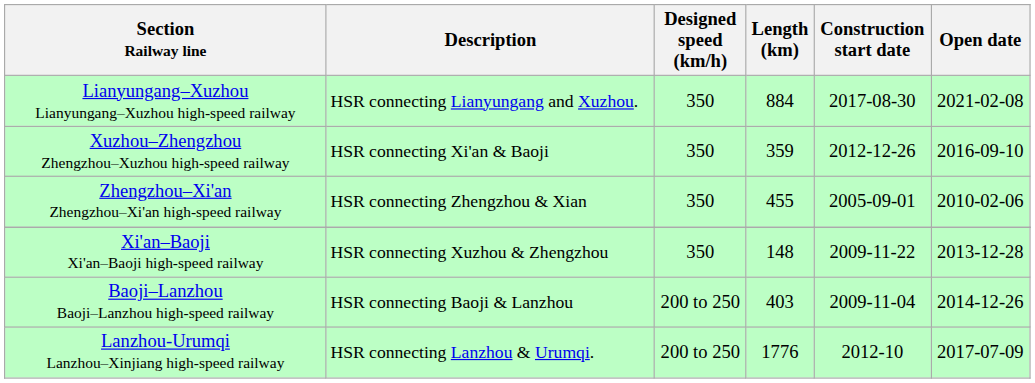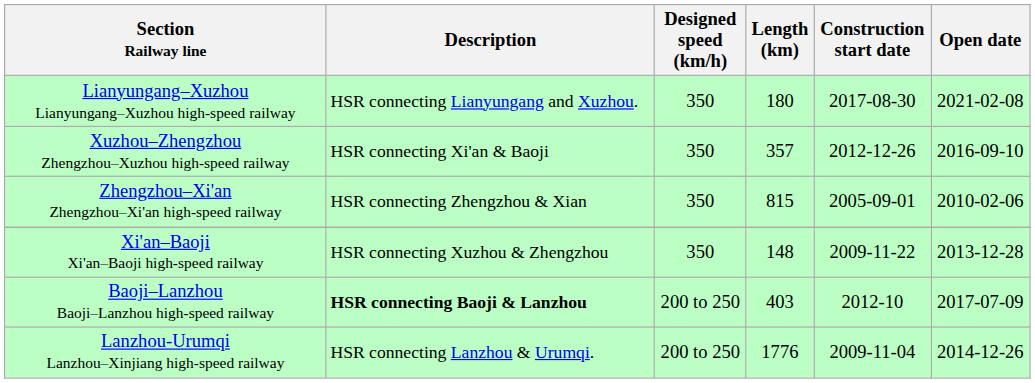(780, 100) 884 -> (780, 100) 180
(780, 151) 359 -> (780, 151) 357
(780, 201) 455 -> (780, 201) 815
(452, 302) normal -> (459, 302) bold
(872, 302) 2009-11-04 -> (872, 302) 2012-10
(980, 302) 2014-12-26 -> (980, 302) 2017-07-09
(872, 352) 2012-10 -> (872, 352) 2009-11-04
(980, 352) 2017-07-09 -> (980, 352) 2014-12-26
